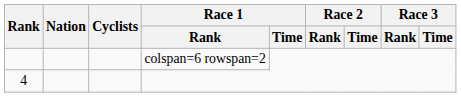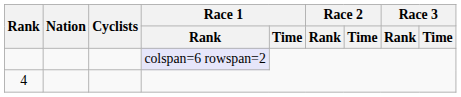(205, 59) no background -> (205, 59) lavender background
